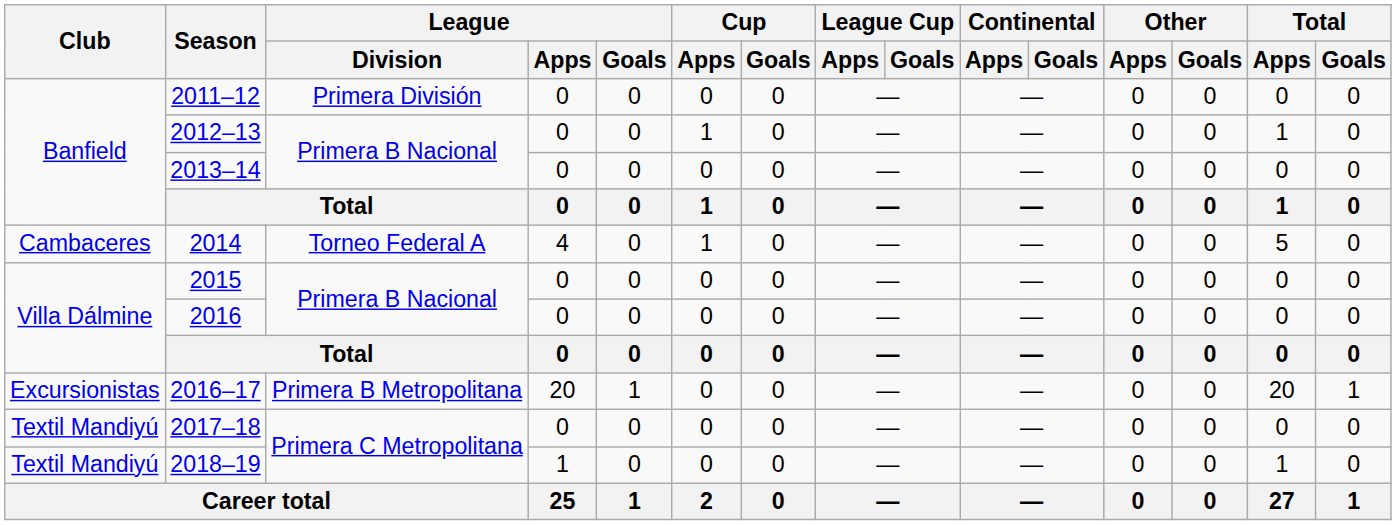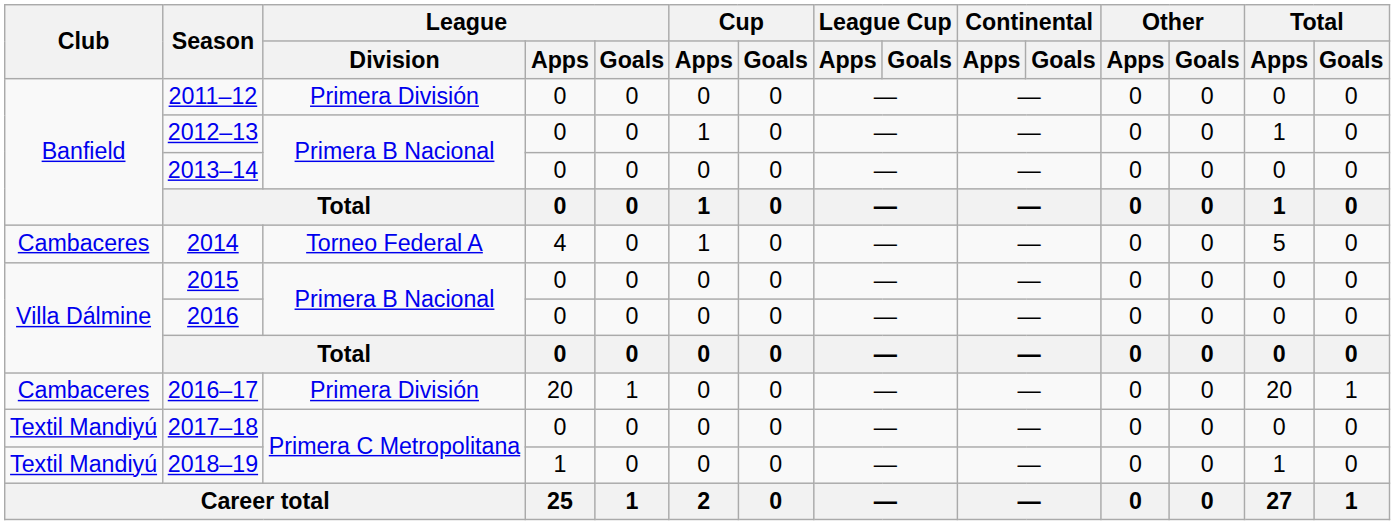(85, 390) Excursionistas -> (84, 390) Cambaceres
(397, 390) Primera B Metropolitana -> (395, 390) Primera División
